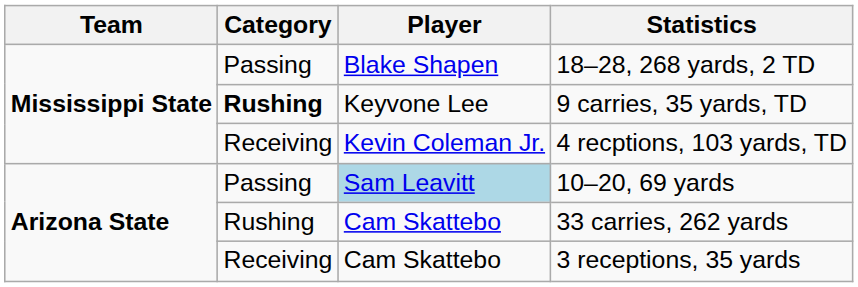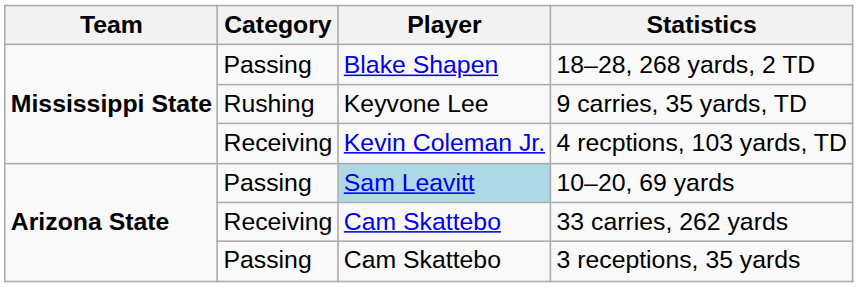(273, 103) bold -> (269, 103) normal
(269, 221) Rushing -> (278, 221) Receiving
(278, 260) Receiving -> (268, 260) Passing
